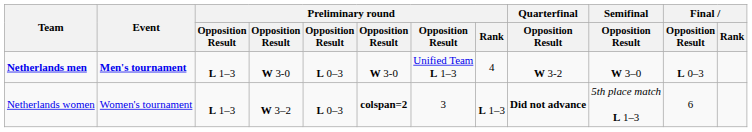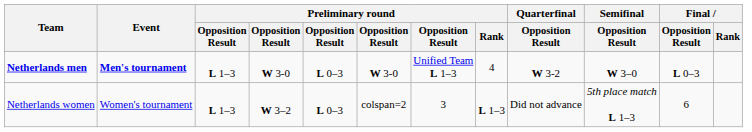(384, 105) bold -> (384, 105) normal
(548, 105) bold -> (546, 105) normal
